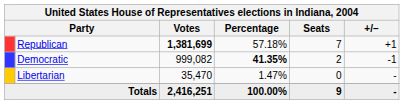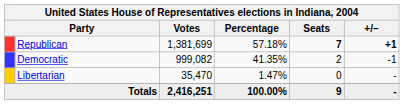(190, 44) bold -> (190, 44) normal
(339, 44) normal -> (339, 44) bold
(391, 44) normal -> (391, 44) bold
(270, 60) bold -> (270, 60) normal
